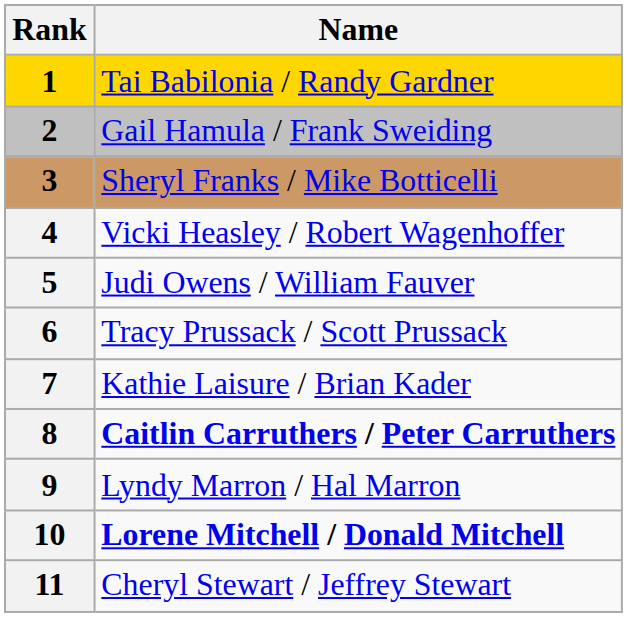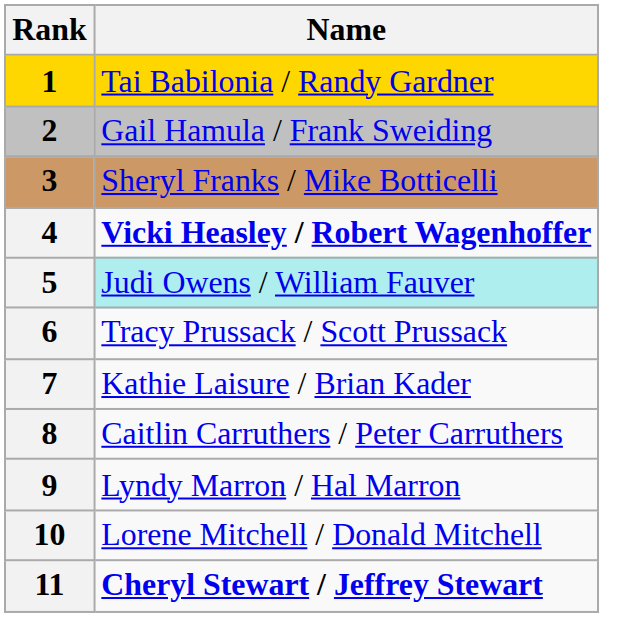(333, 231) normal -> (346, 231) bold
(288, 282) no background -> (288, 282) paleturquoise background
(358, 433) bold -> (332, 433) normal
(333, 534) bold -> (322, 534) normal
(306, 585) normal -> (322, 585) bold
